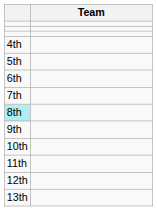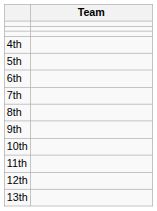(14, 112) paleturquoise background -> (14, 112) no background
